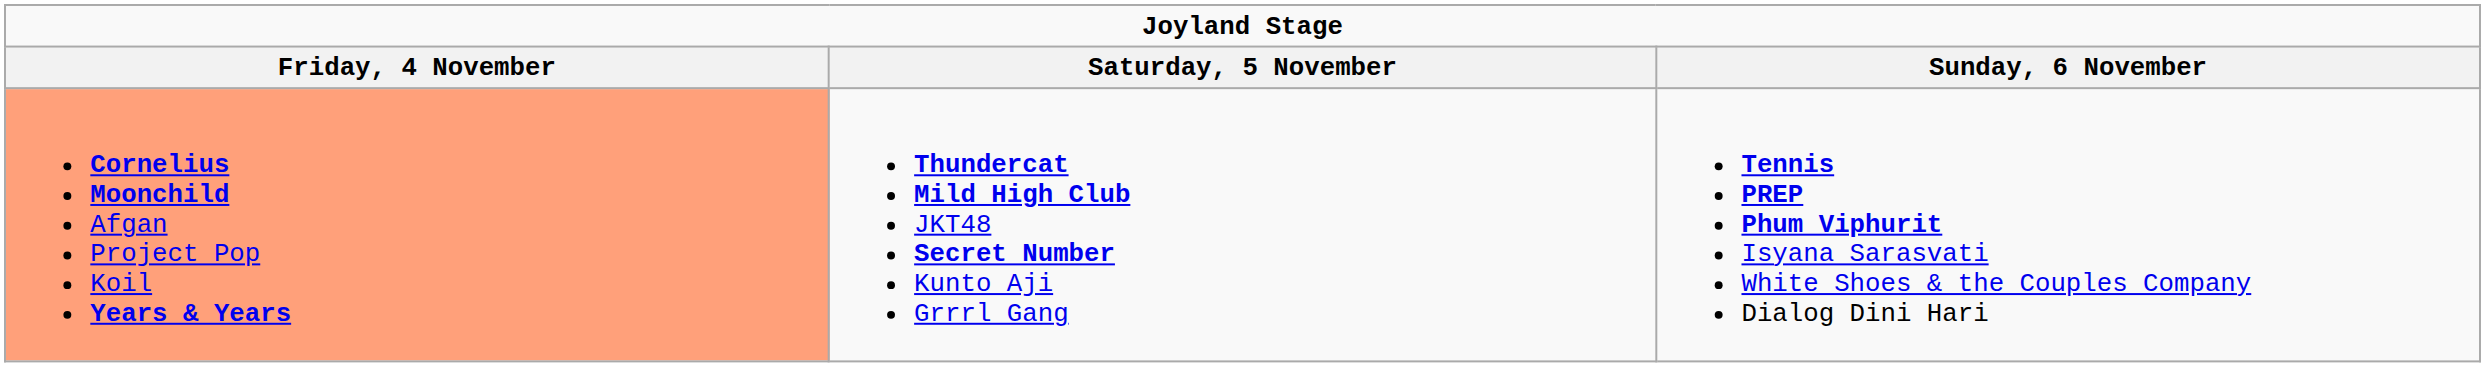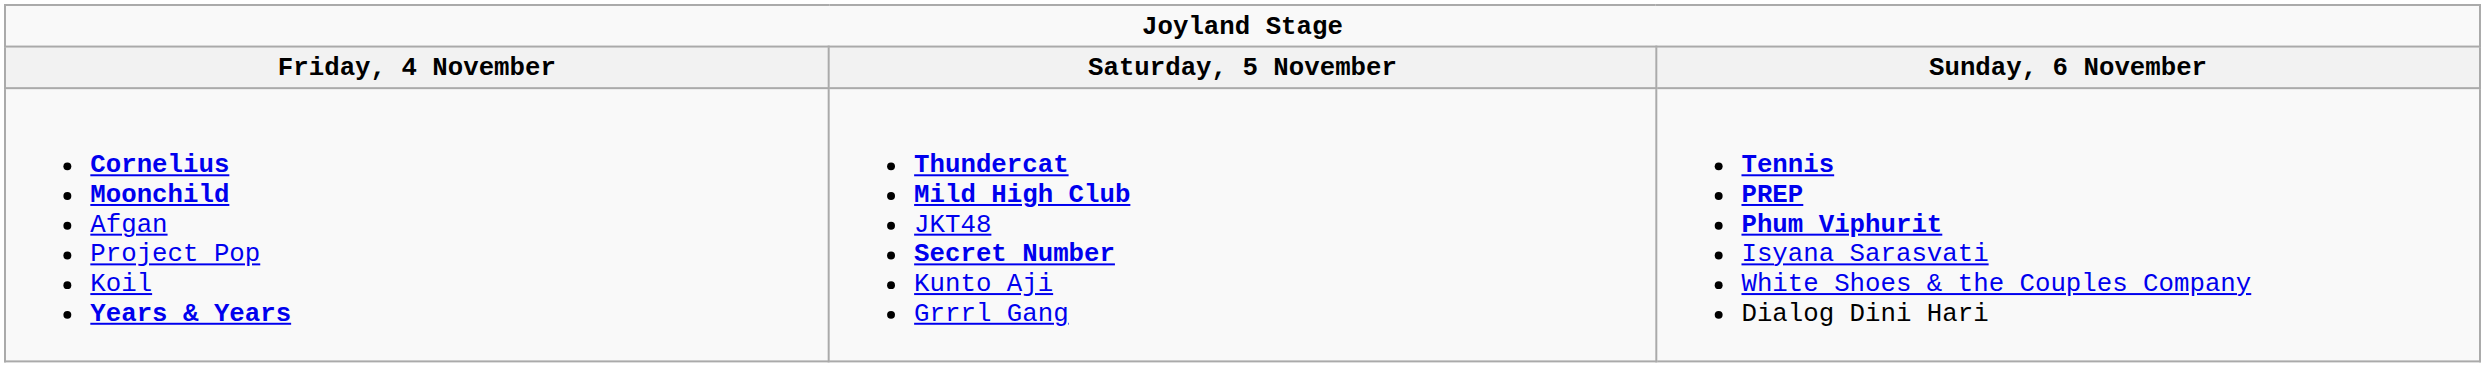(417, 240) lightsalmon background -> (417, 240) no background
